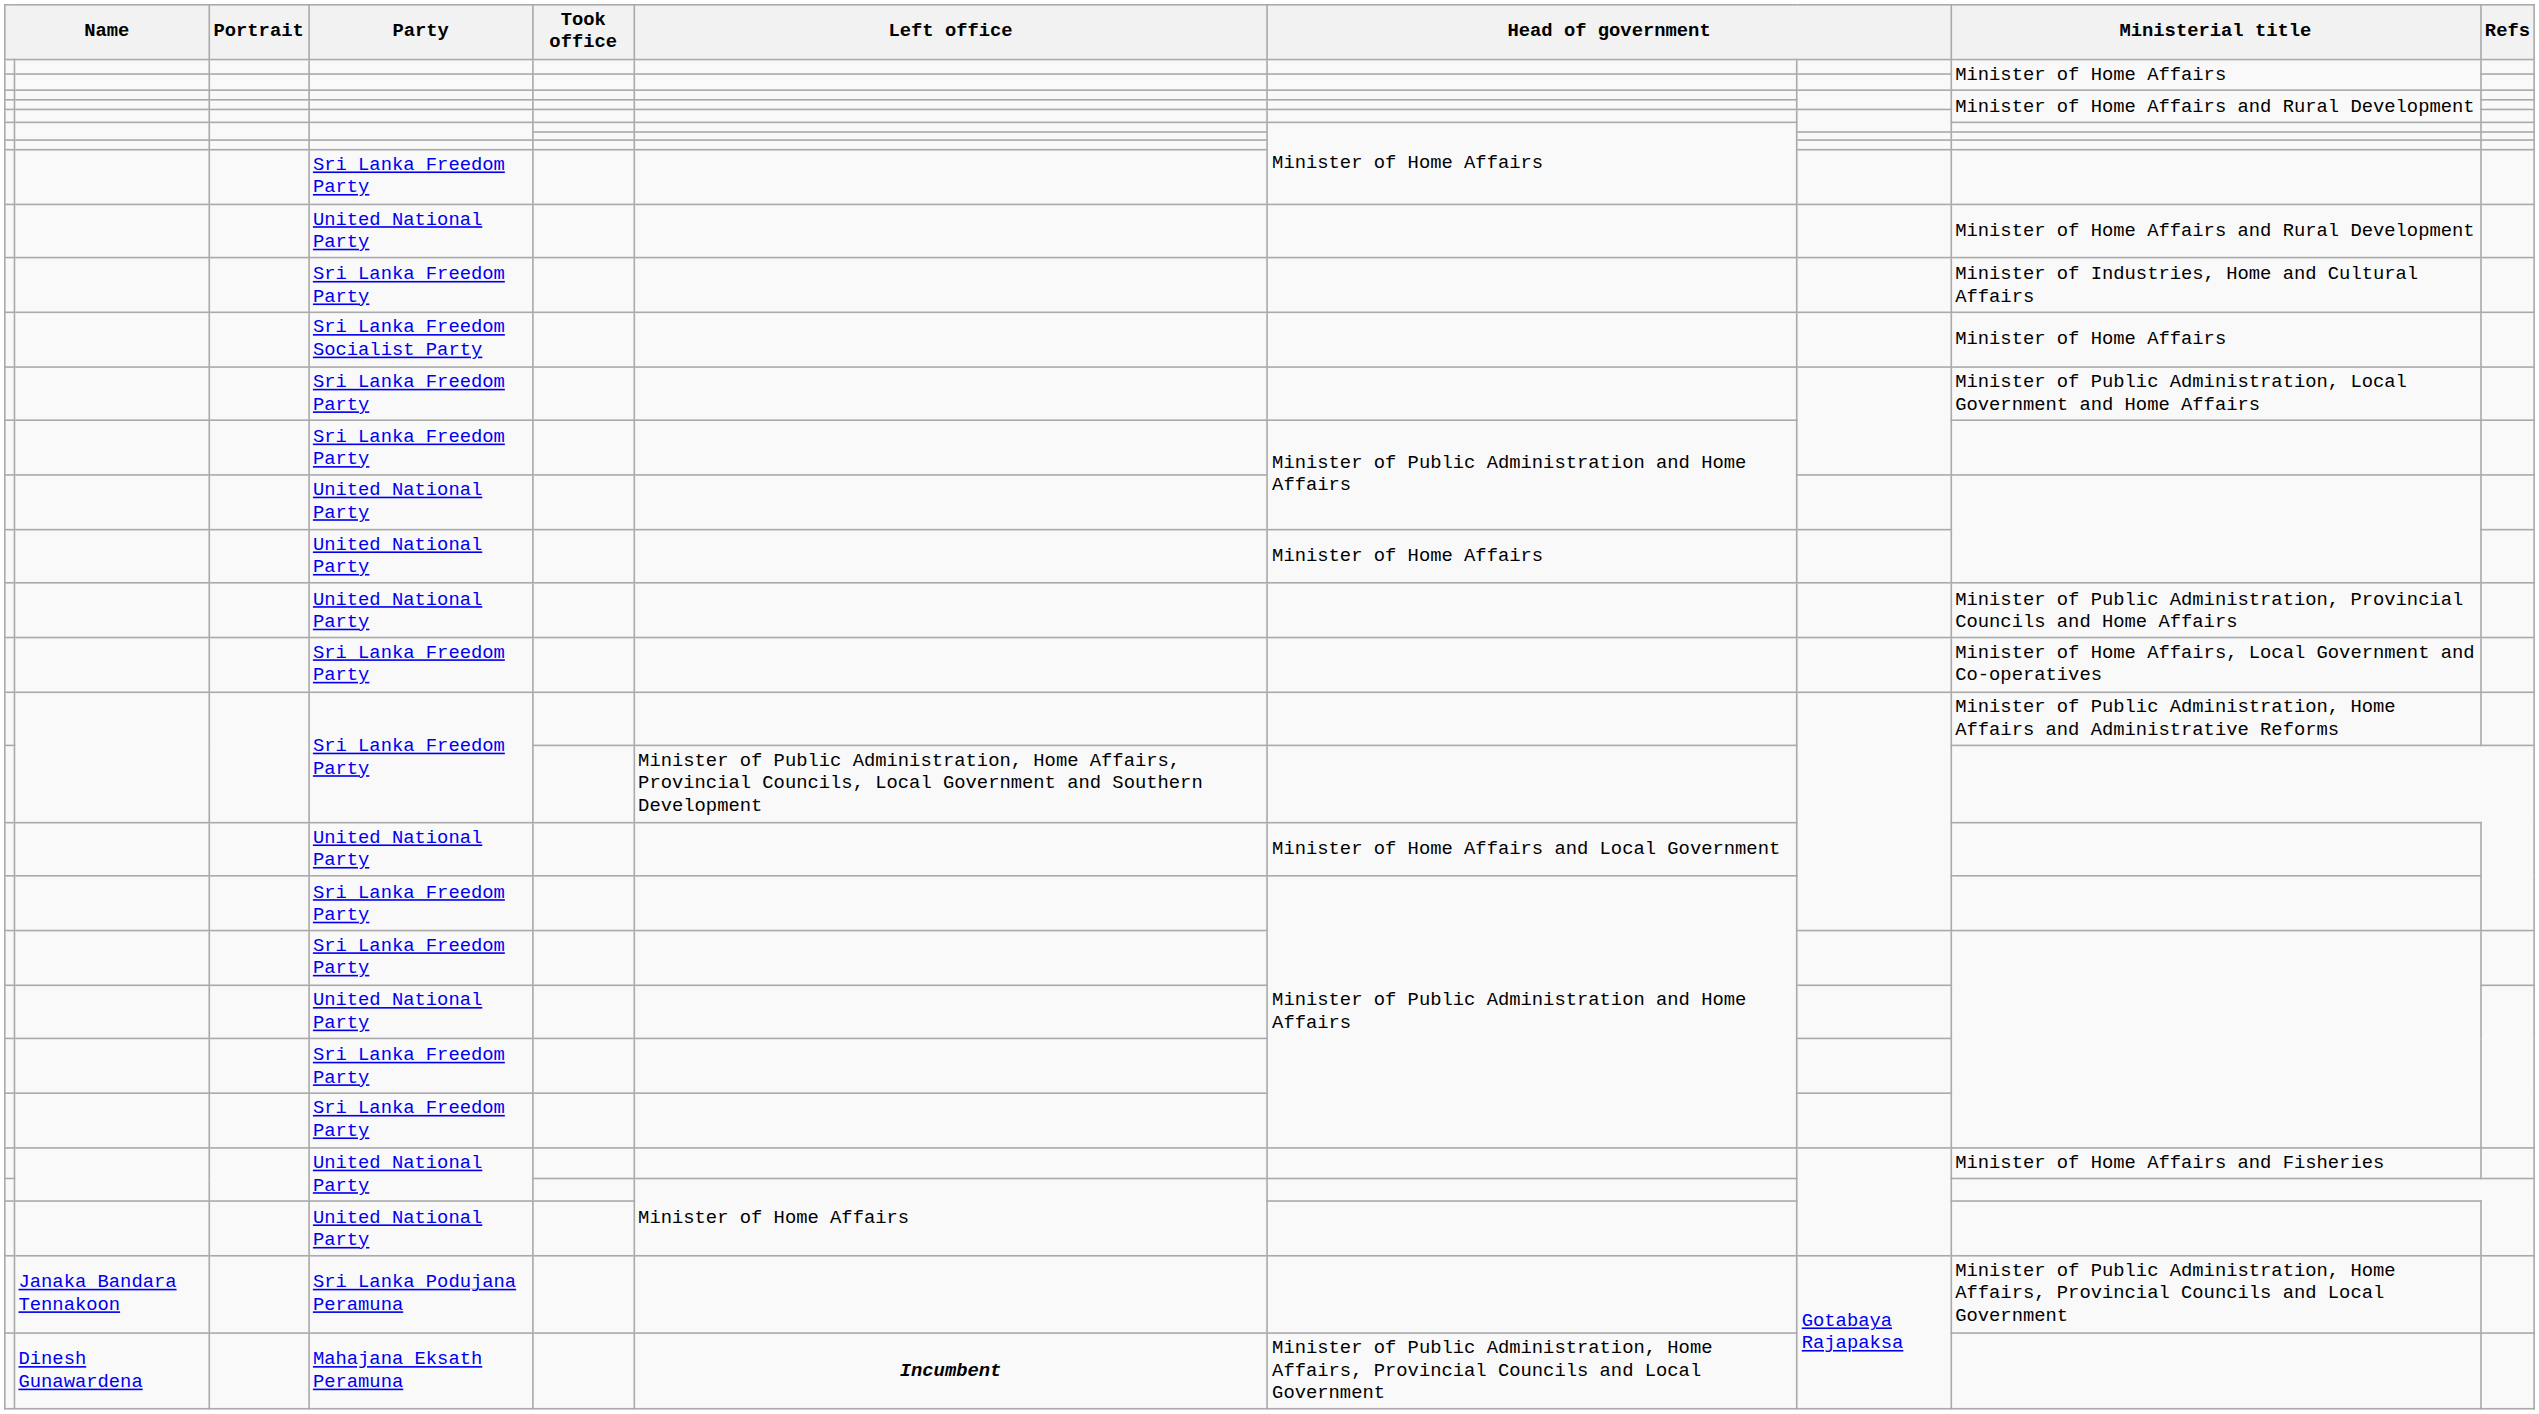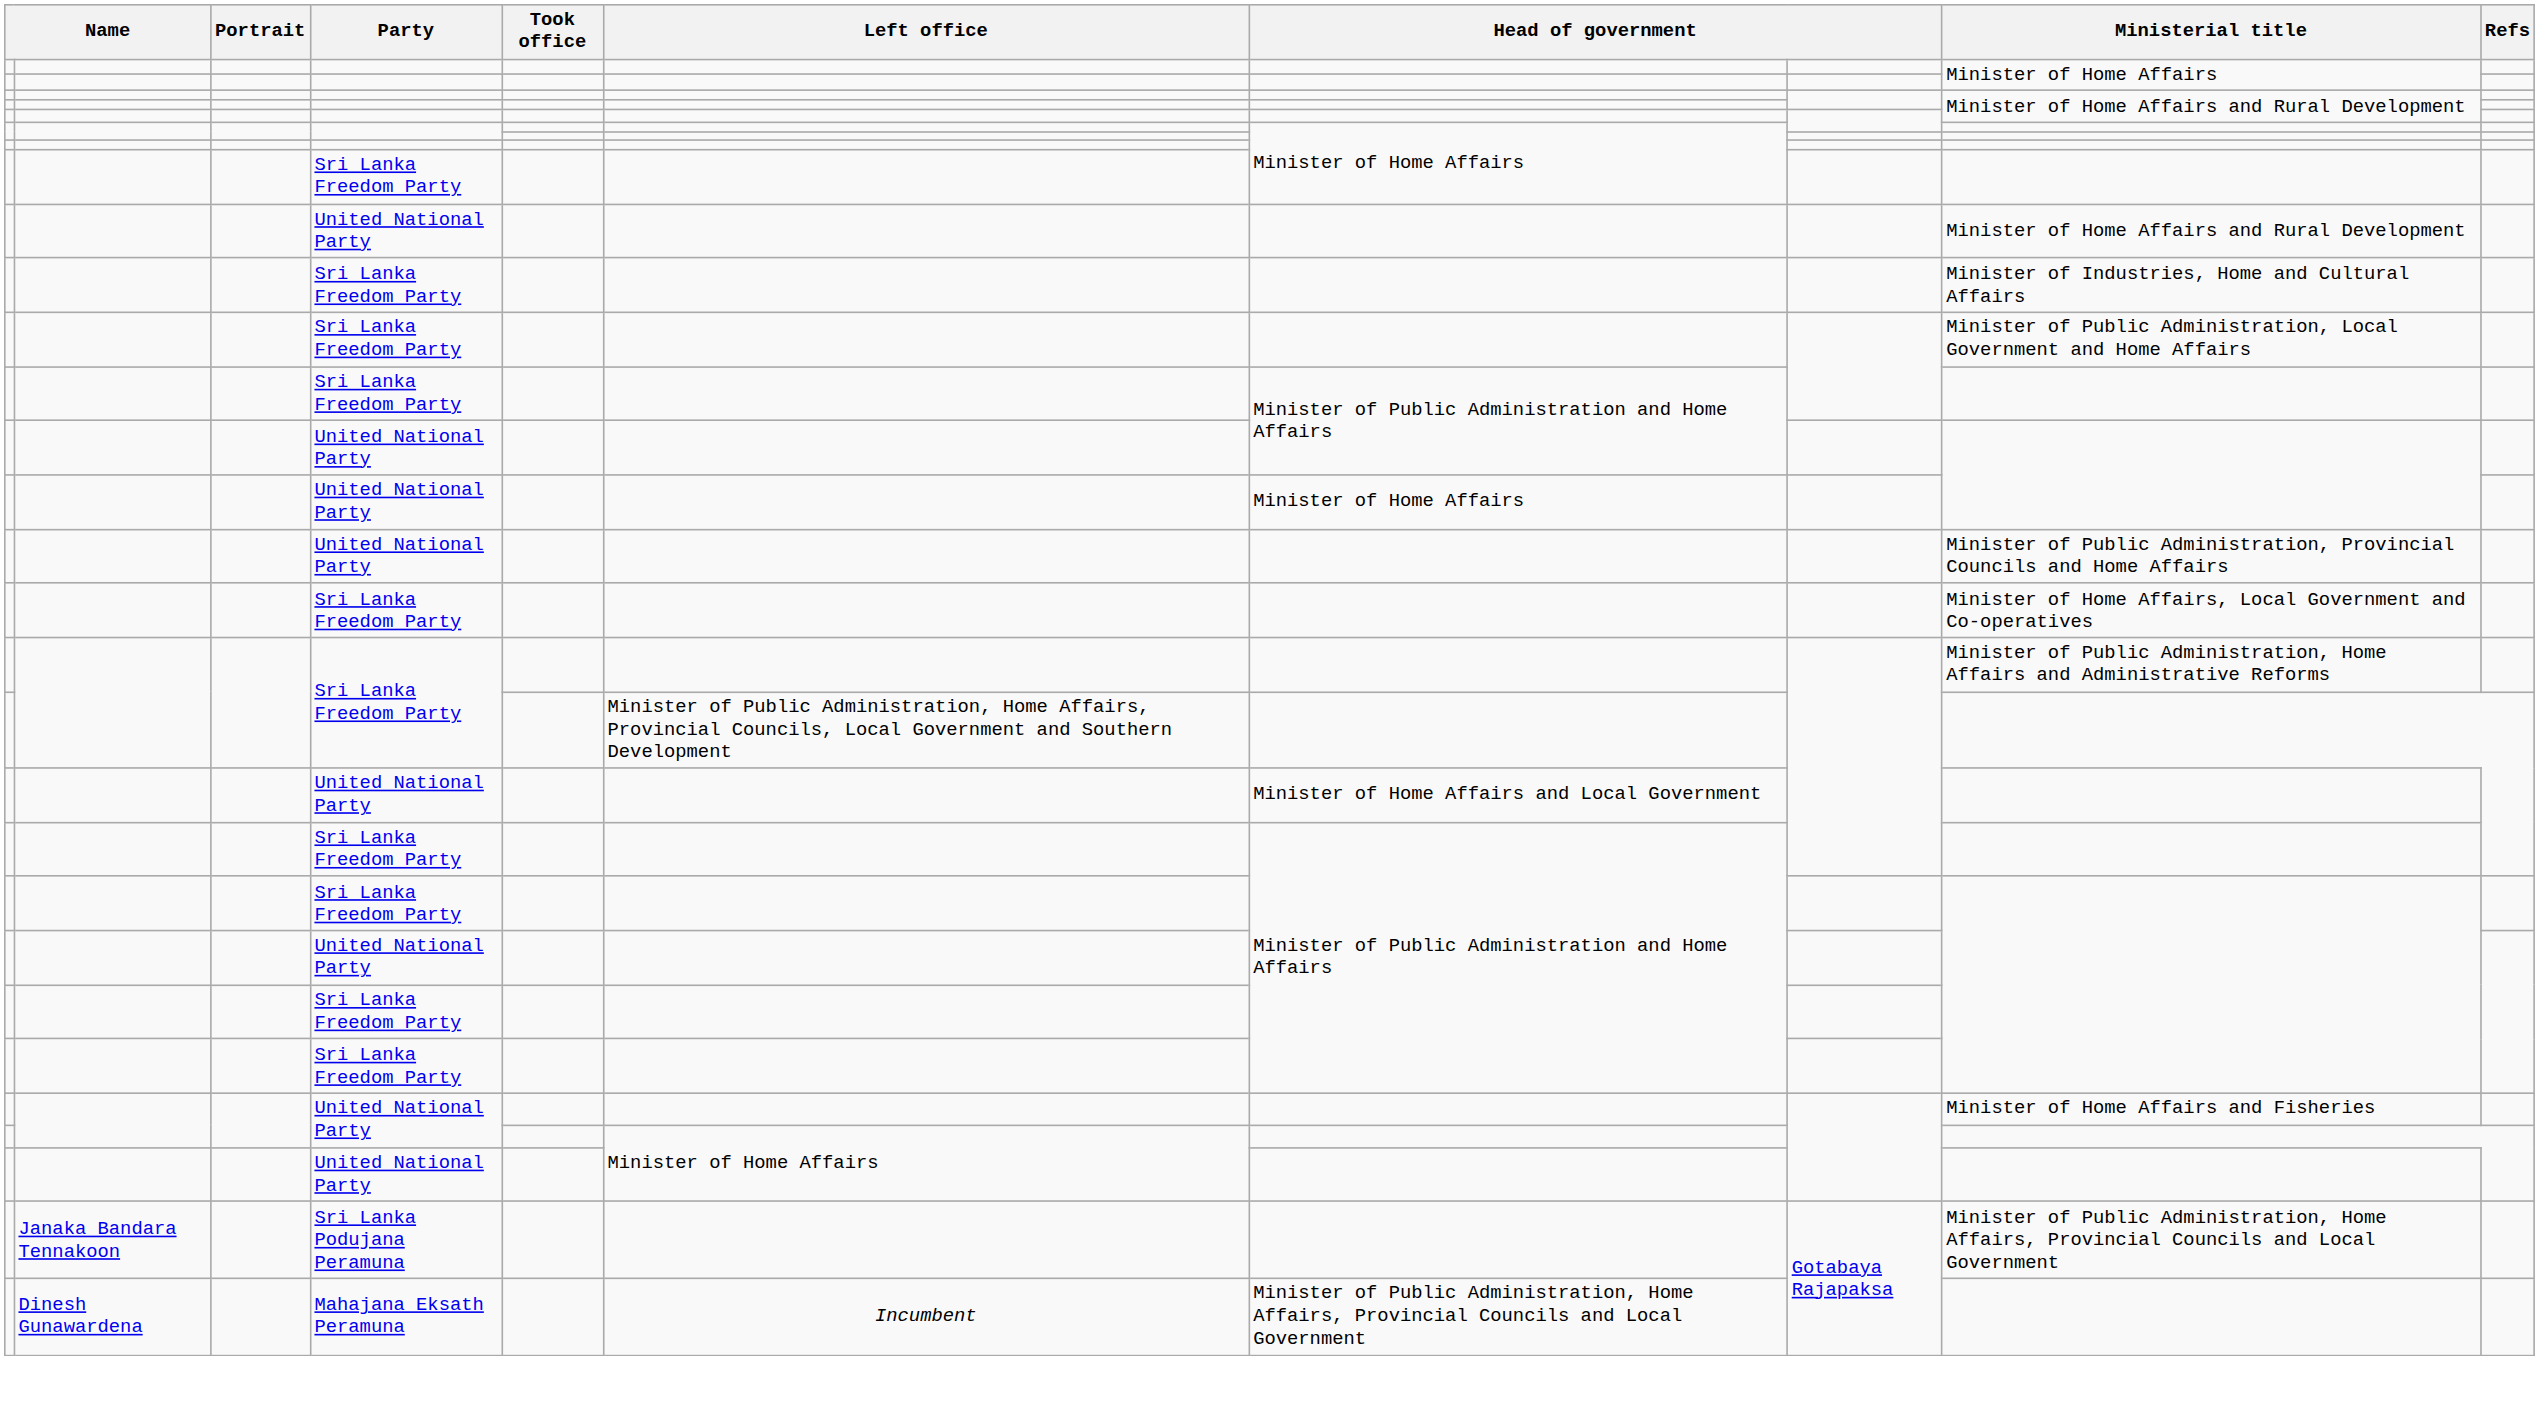- row: (111, 339)
(951, 1371) bold -> (926, 1316) normal
